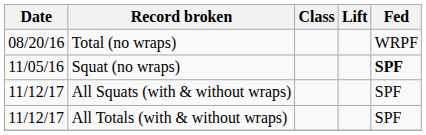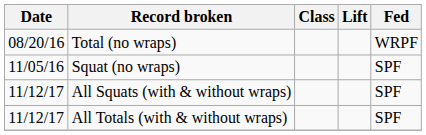(389, 67) bold -> (388, 67) normal
